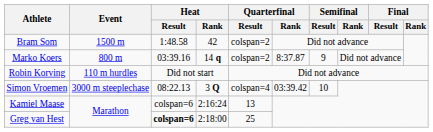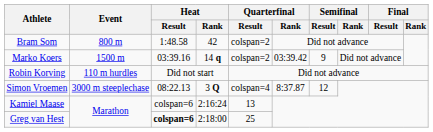(110, 42) 1500 m -> (110, 42) 800 m
(110, 58) 800 m -> (110, 58) 1500 m
(290, 58) 8:37.87 -> (290, 58) 03:39.42
(290, 88) 03:39.42 -> (290, 88) 8:37.87
(323, 88) 10 -> (323, 88) 12
